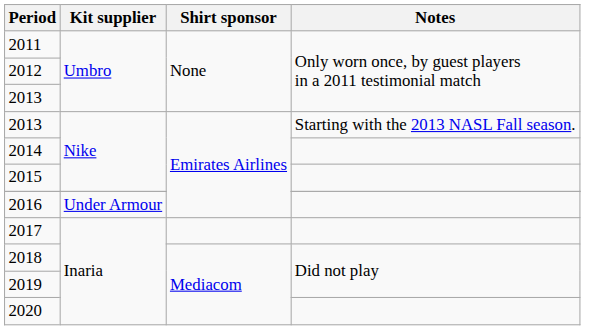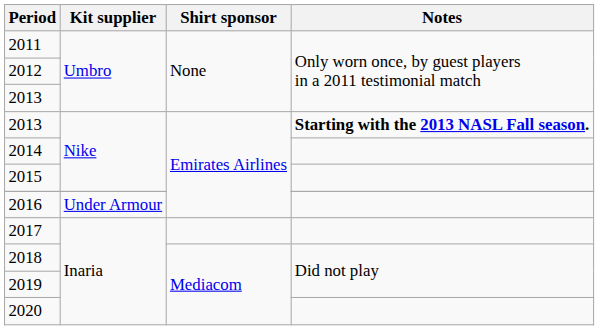(435, 124) normal -> (442, 124) bold
